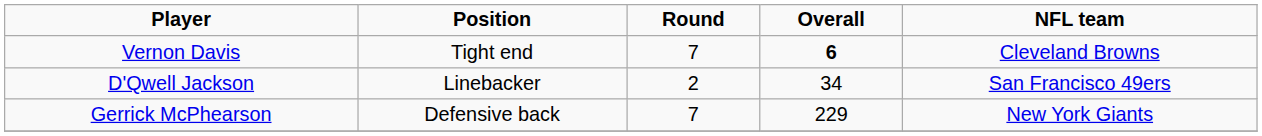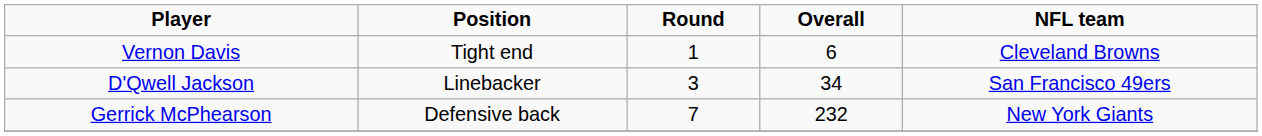(693, 51) 7 -> (693, 51) 1
(831, 51) bold -> (831, 51) normal
(693, 83) 2 -> (693, 83) 3
(831, 114) 229 -> (831, 114) 232
